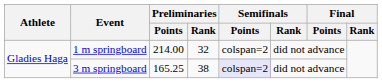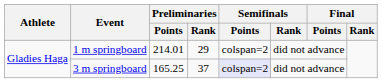(168, 50) 214.00 -> (168, 50) 214.01
(203, 50) 32 -> (203, 50) 29
(203, 68) 38 -> (203, 68) 37
